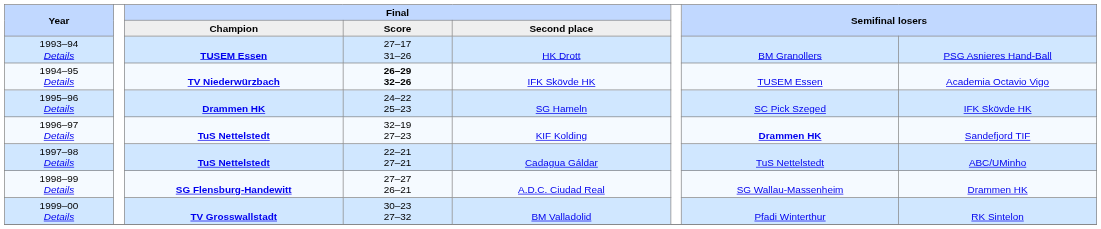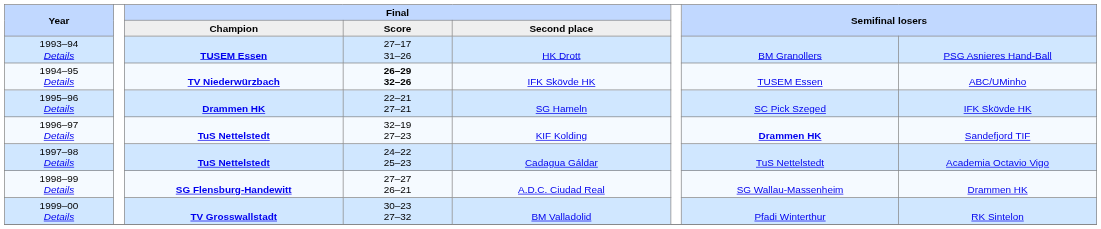(998, 82) Academia Octavio Vigo -> (998, 82) ABC/UMinho
(398, 103) 24–22 25–23 -> (398, 103) 22–21 27–21
(398, 157) 22–21 27–21 -> (398, 157) 24–22 25–23
(998, 163) ABC/UMinho -> (998, 163) Academia Octavio Vigo
